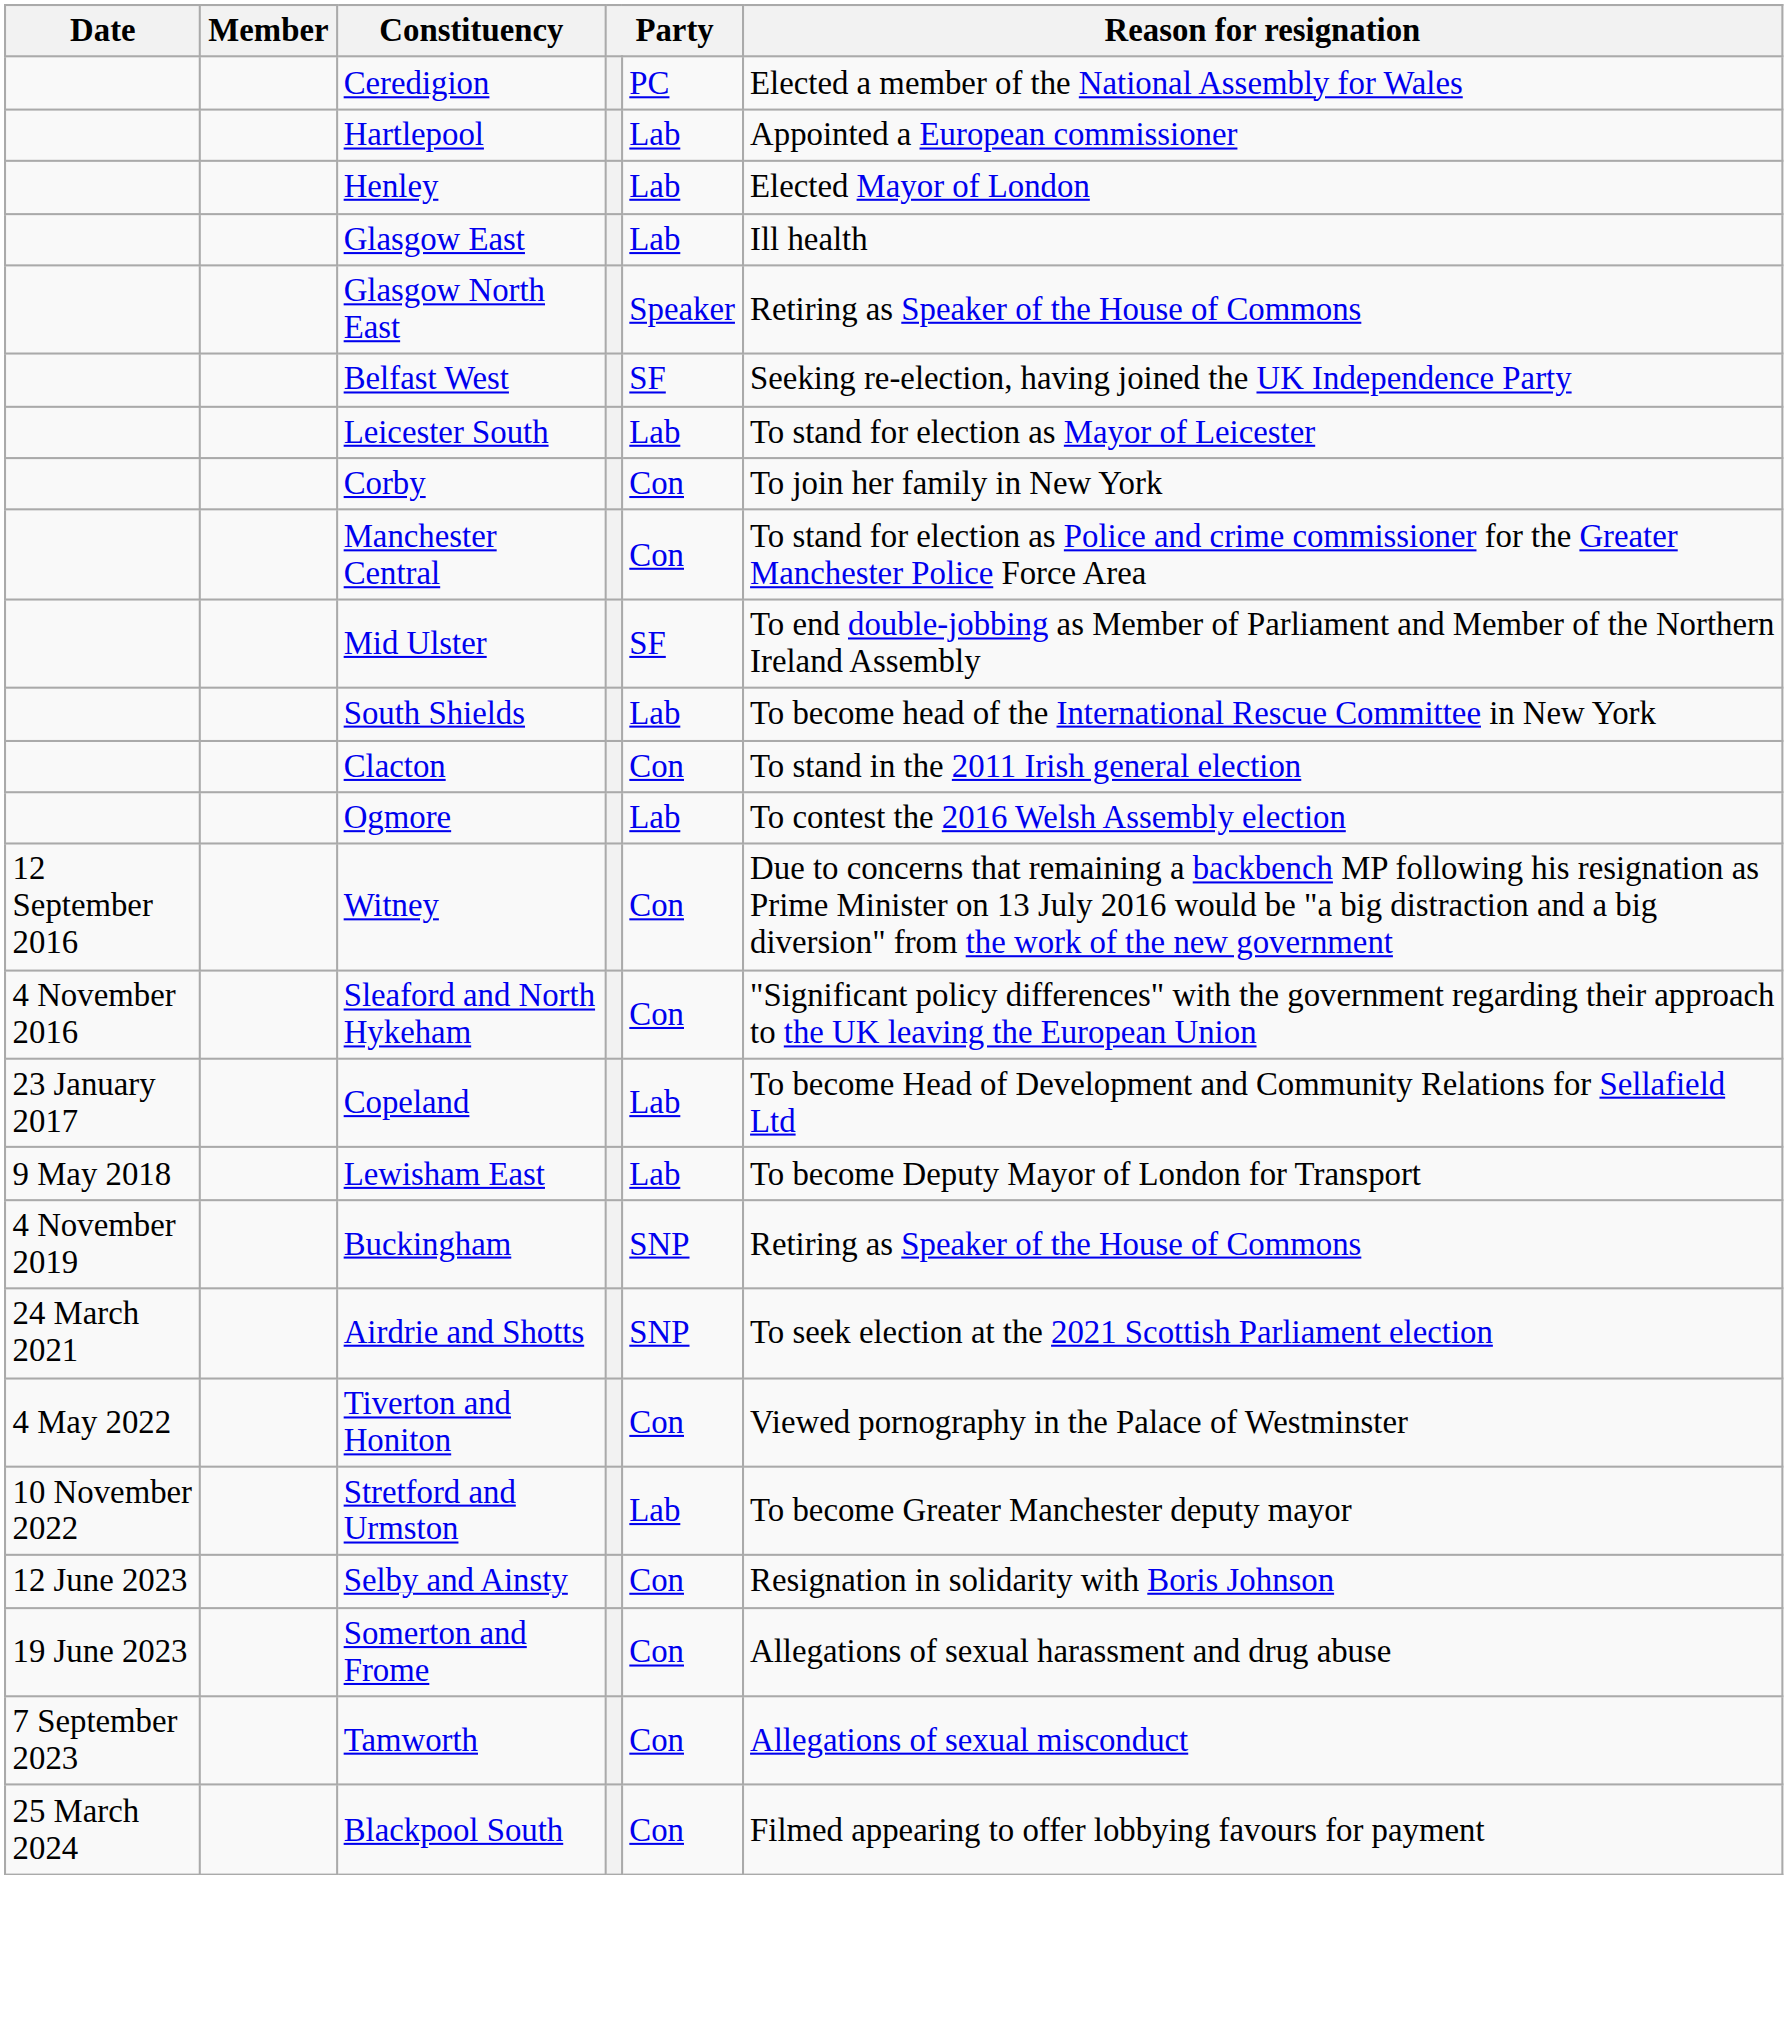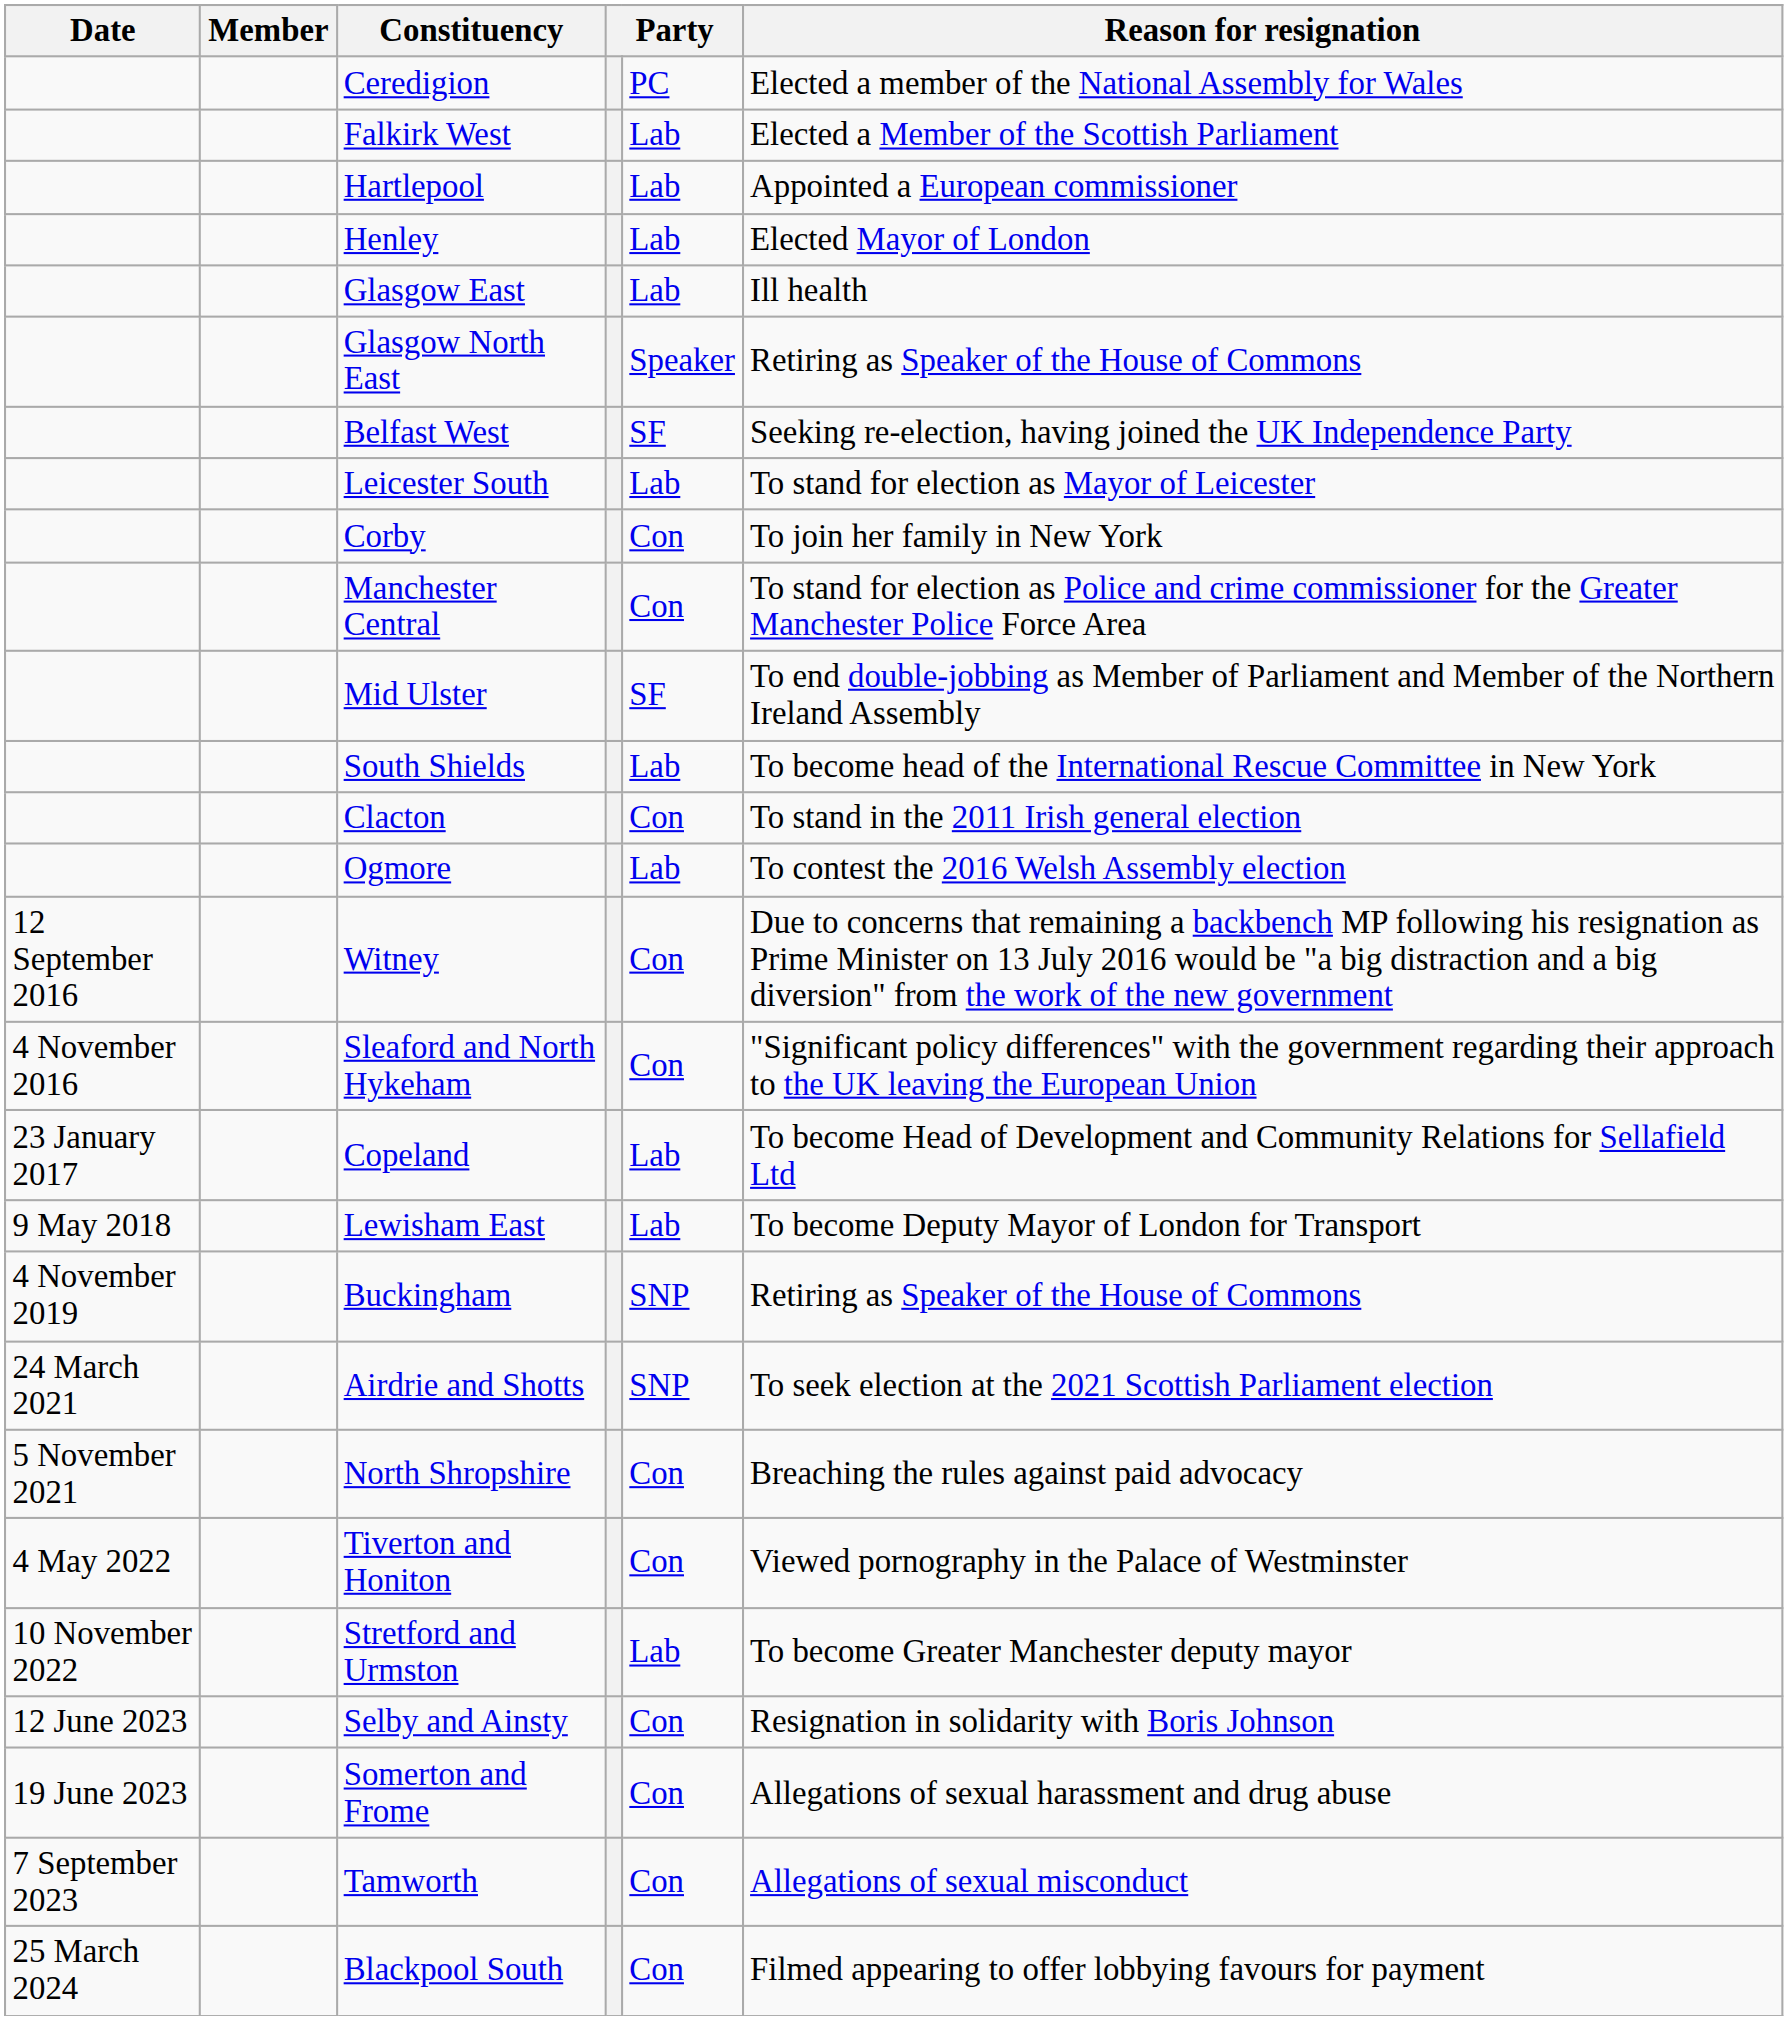+ row: (427, 134)
+ row: (457, 1473)
